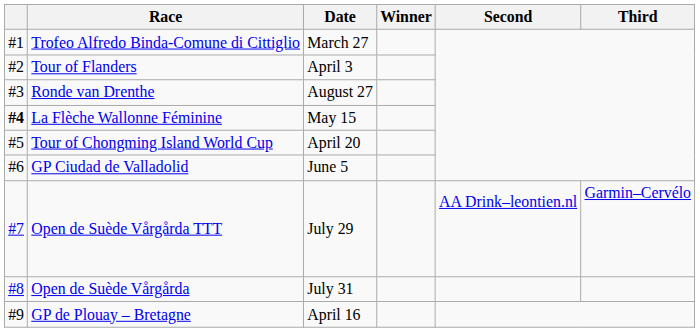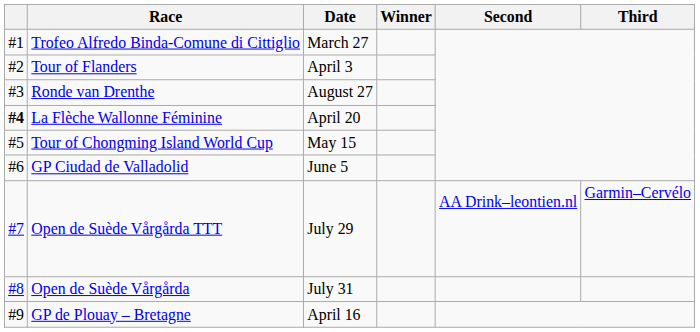(332, 117) May 15 -> (334, 117) April 20
(334, 142) April 20 -> (332, 142) May 15
